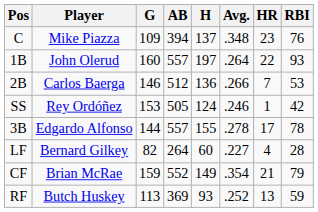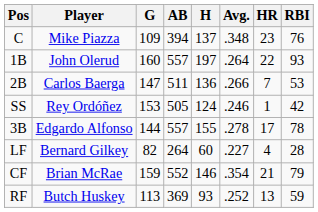(150, 83) 146 -> (150, 83) 147
(178, 83) 512 -> (178, 83) 511
(206, 173) 149 -> (206, 173) 146
